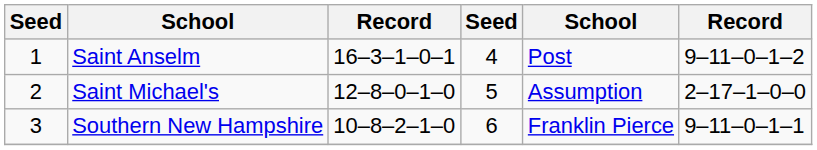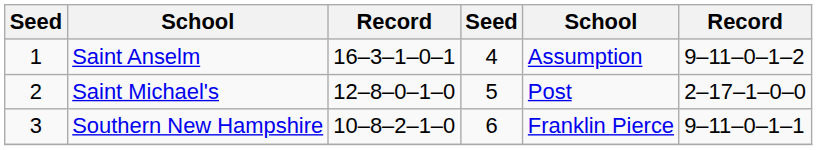(550, 56) Post -> (585, 56) Assumption
(585, 91) Assumption -> (550, 91) Post
